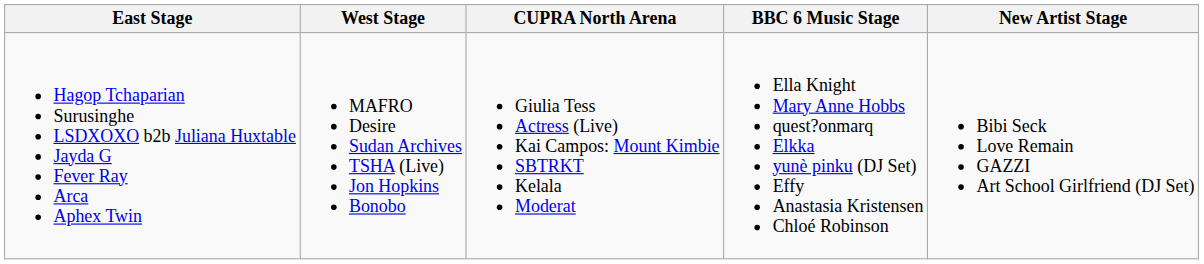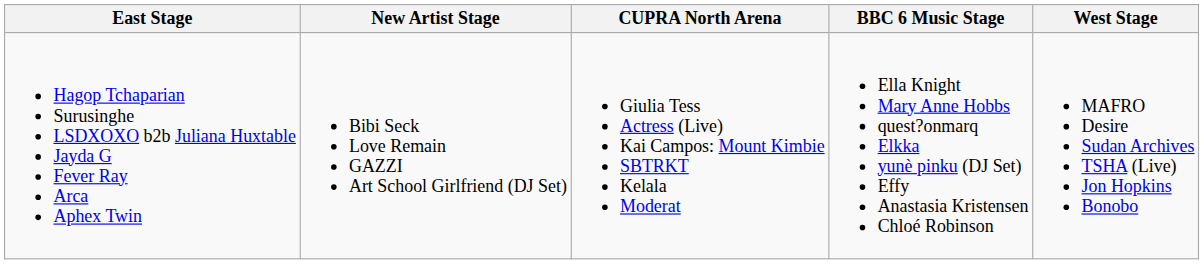columns swapped: (383, 18) <-> (1063, 18)
